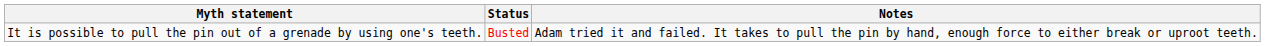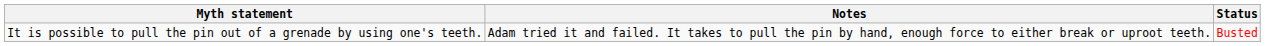columns swapped: (509, 14) <-> (896, 14)
